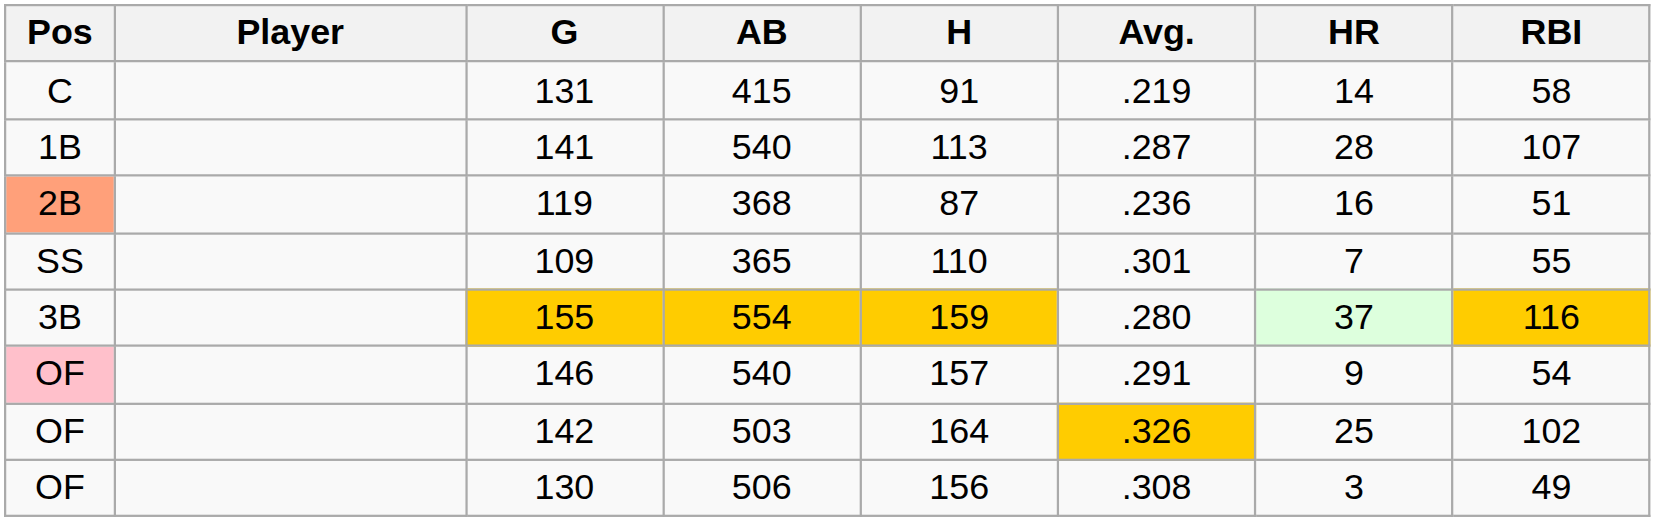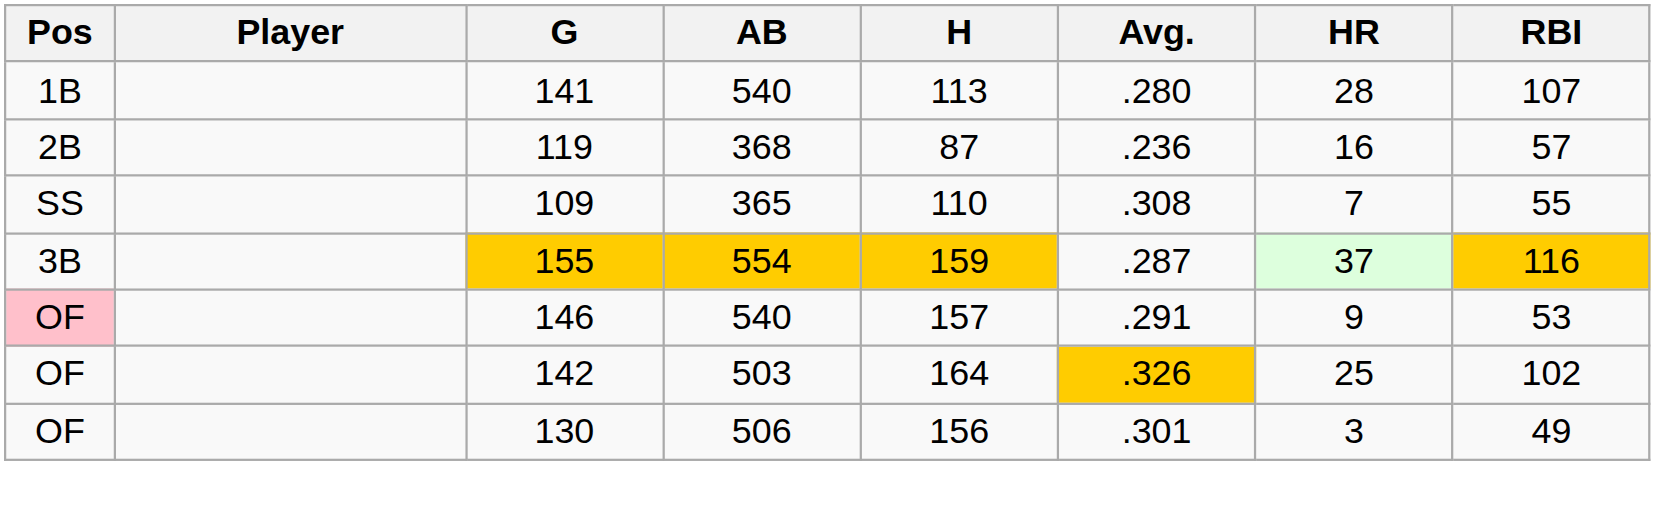- row: (564, 89)
(1157, 146) .287 -> (1157, 89) .280
(60, 203) lightsalmon background -> (60, 146) no background
(1551, 203) 51 -> (1551, 146) 57
(1157, 260) .301 -> (1157, 203) .308
(1157, 317) .280 -> (1157, 260) .287
(1551, 373) 54 -> (1551, 317) 53
(1157, 487) .308 -> (1157, 430) .301
